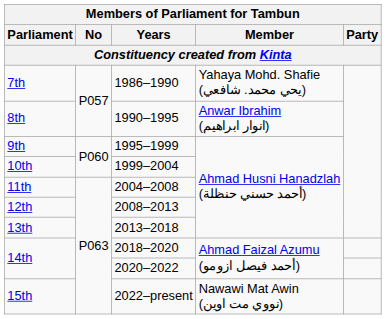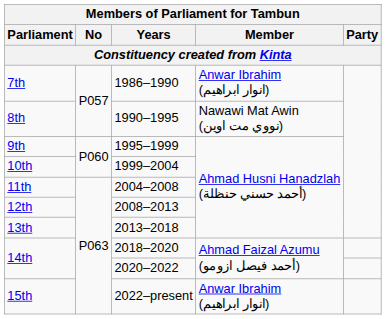(259, 83) Yahaya Mohd. Shafie (يحي محمد. شافعي) -> (240, 83) Anwar Ibrahim (انوار ابراهيم)
(240, 118) Anwar Ibrahim (انوار ابراهيم) -> (249, 118) Nawawi Mat Awin (نووي مت اوين)
(249, 296) Nawawi Mat Awin (نووي مت اوين) -> (240, 296) Anwar Ibrahim (انوار ابراهيم)
